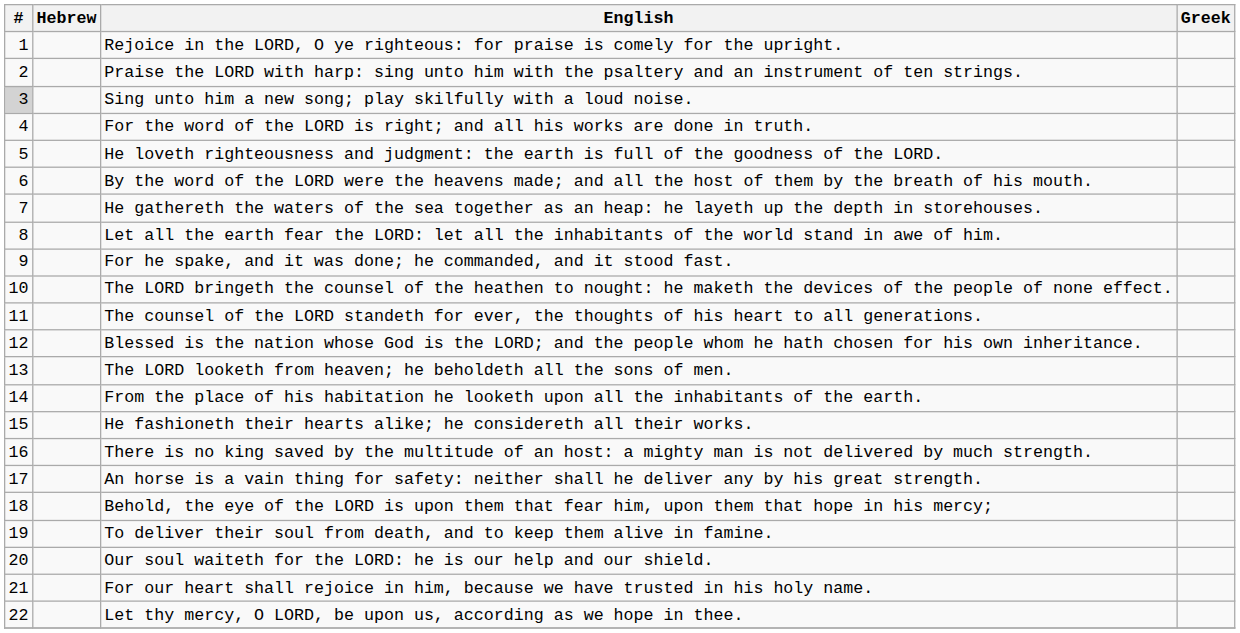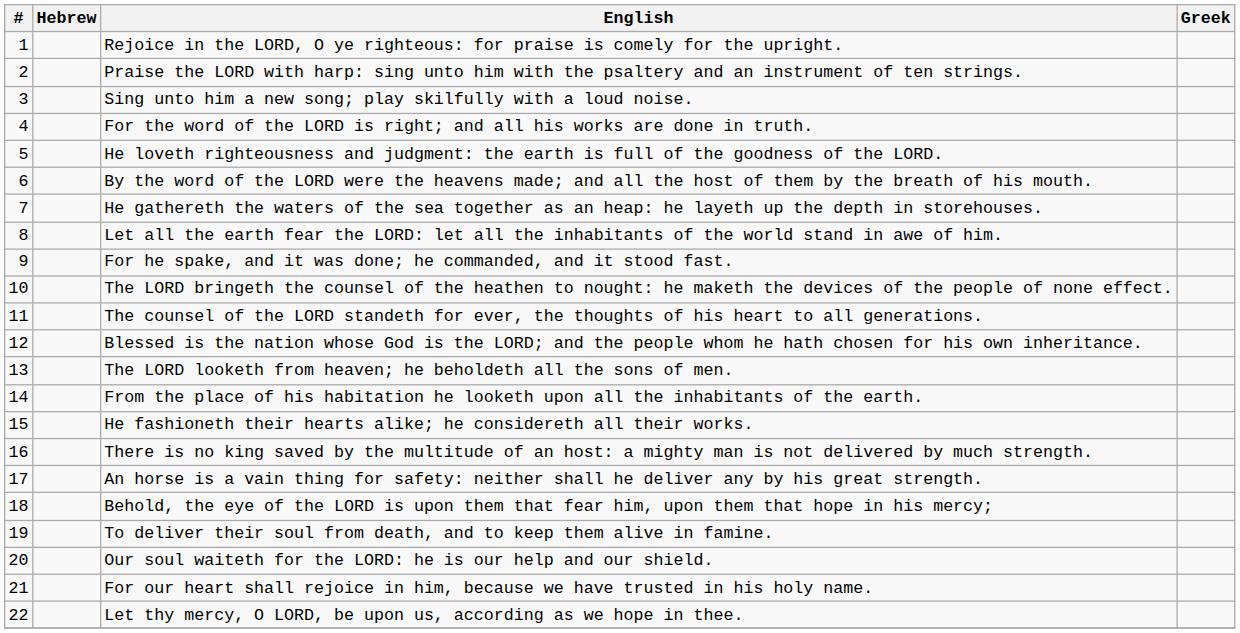(24, 100) lightgrey background -> (24, 100) no background
